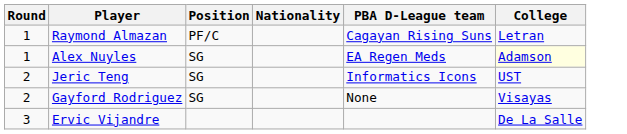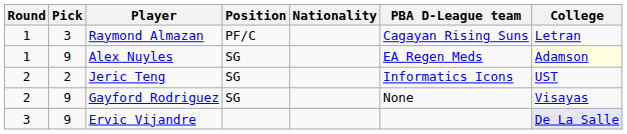+ column: (67, 15)
(540, 119) no background -> (577, 119) lavender background
